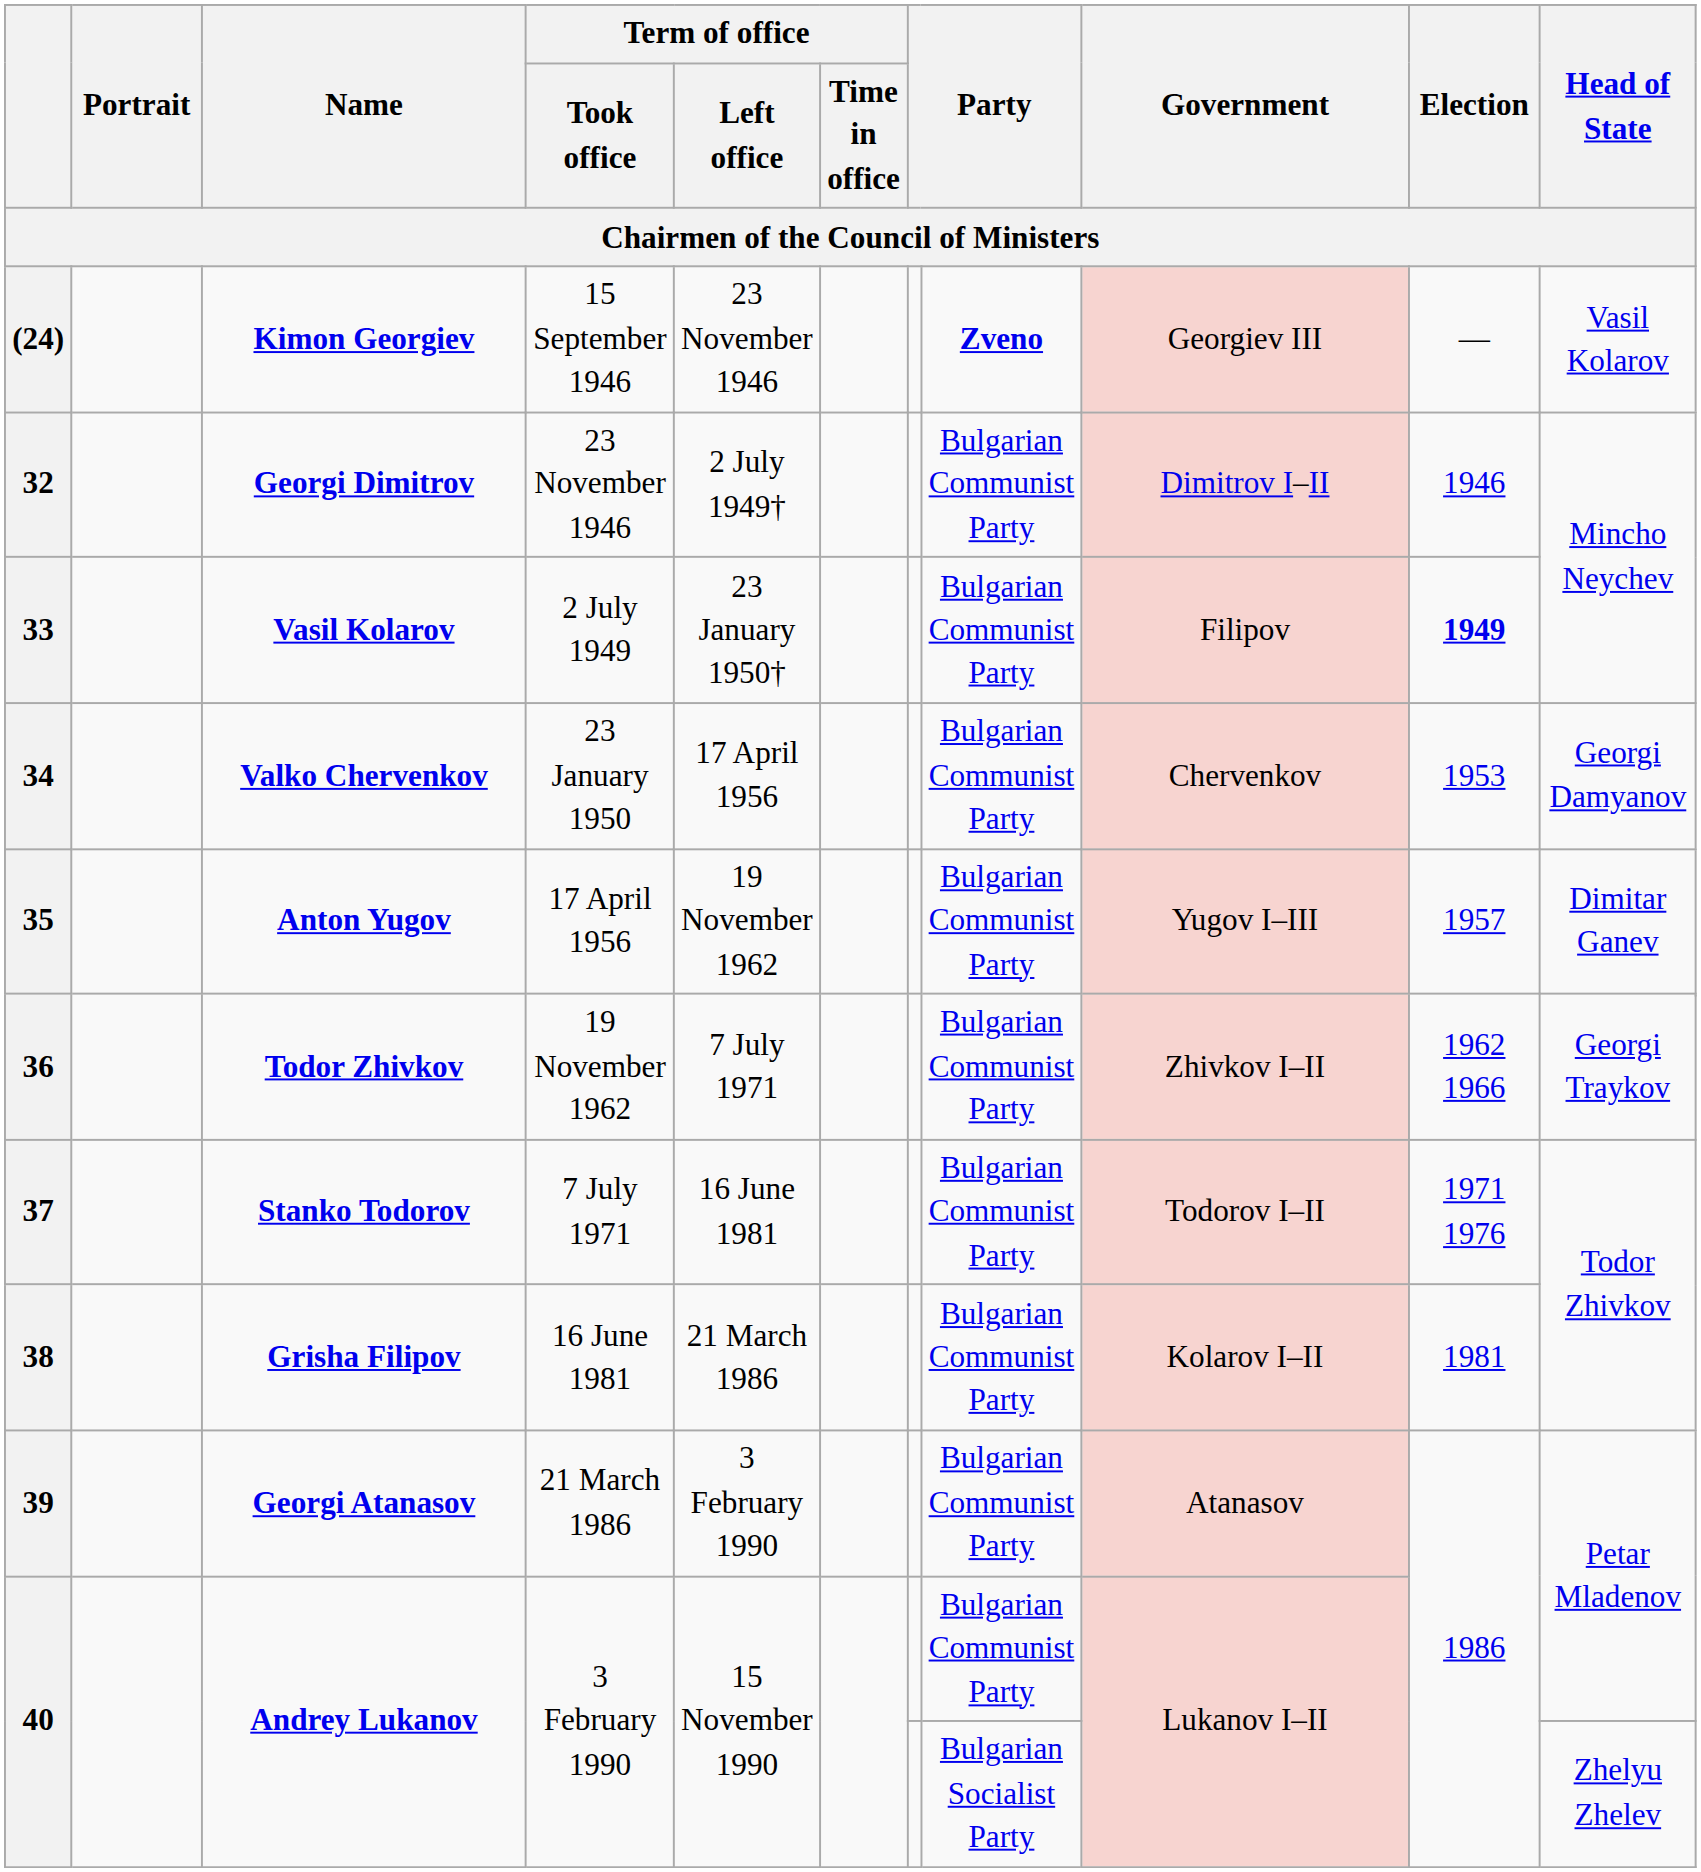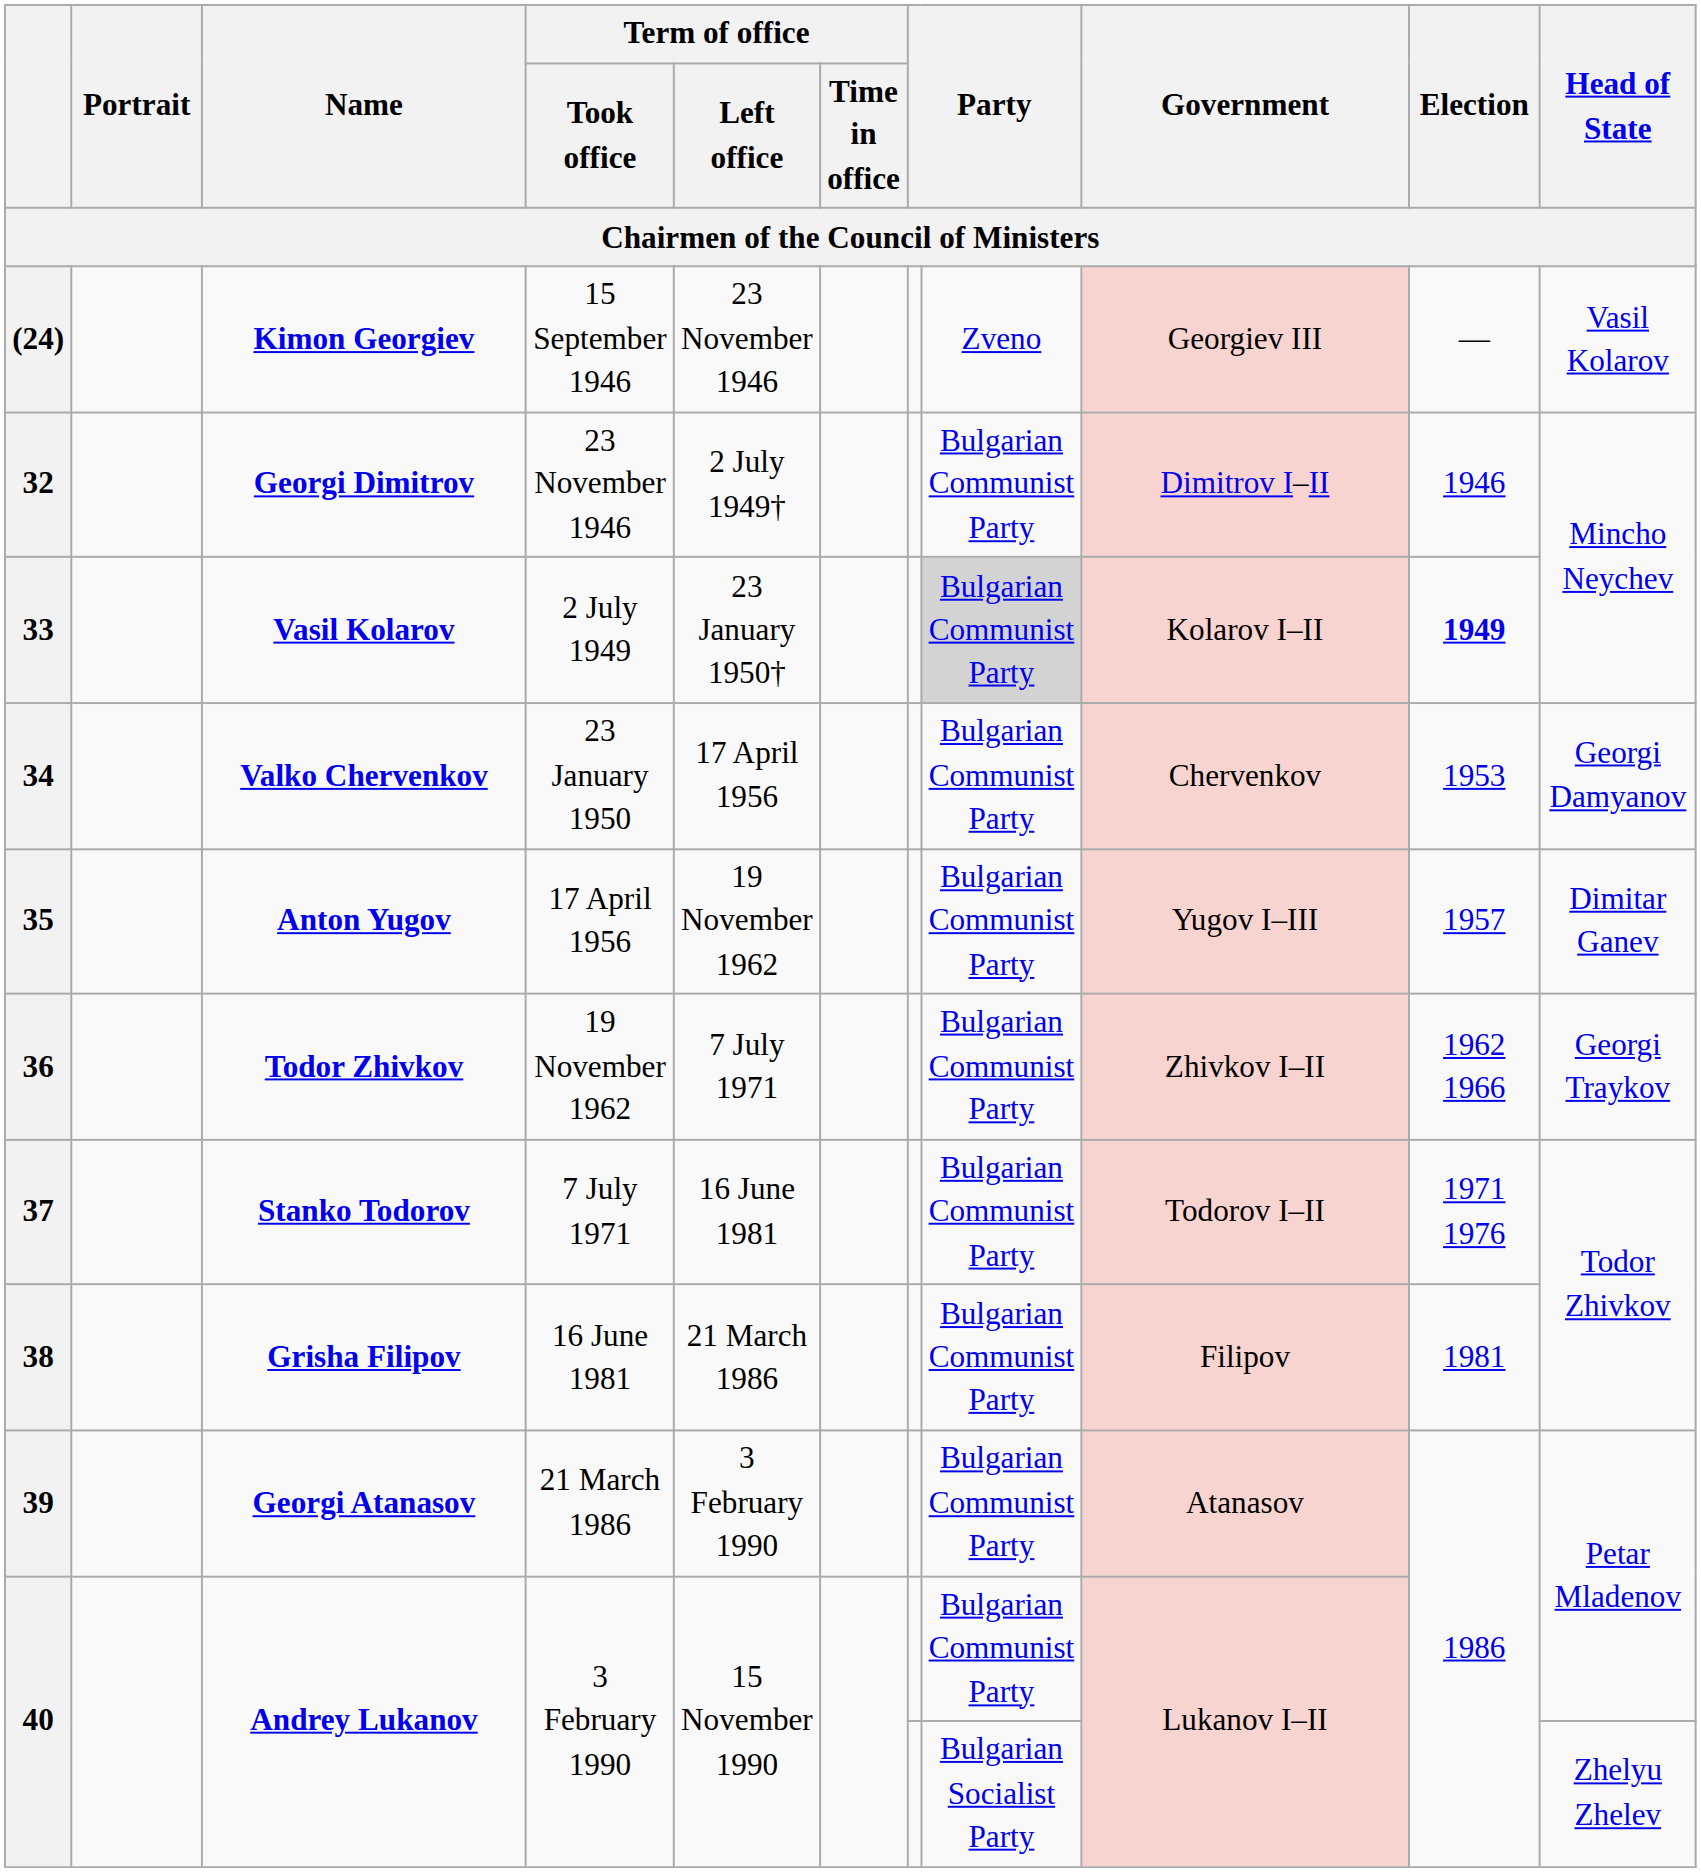(1001, 338) bold -> (1001, 338) normal
(1001, 629) no background -> (1001, 629) lightgrey background
(1245, 629) Filipov -> (1245, 629) Kolarov I–II
(1245, 1356) Kolarov I–II -> (1245, 1356) Filipov
